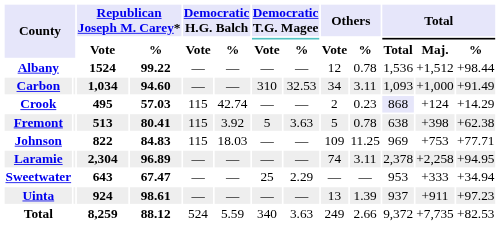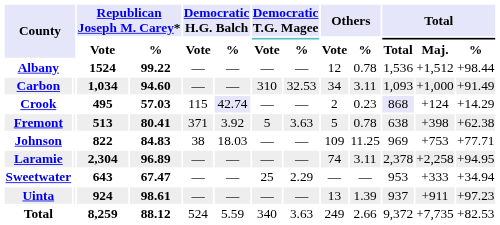(233, 104) no background -> (233, 104) lavender background
(198, 122) 115 -> (198, 122) 371
(198, 140) 115 -> (198, 140) 38
